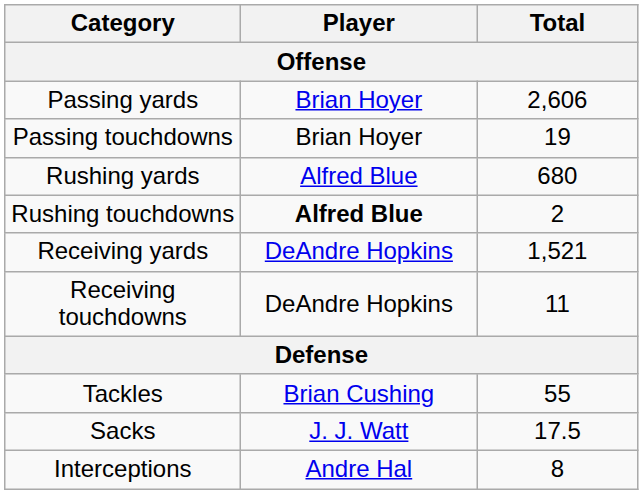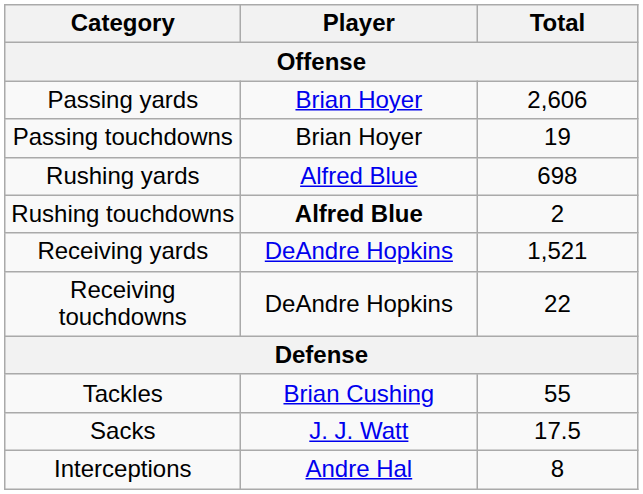(557, 175) 680 -> (557, 175) 698
(557, 303) 11 -> (557, 303) 22
